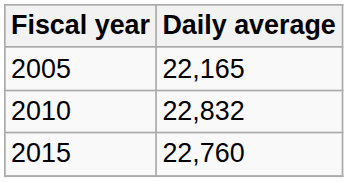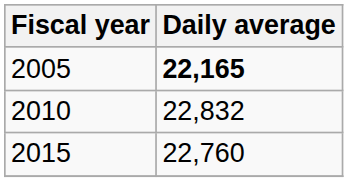(204, 68) normal -> (204, 68) bold
